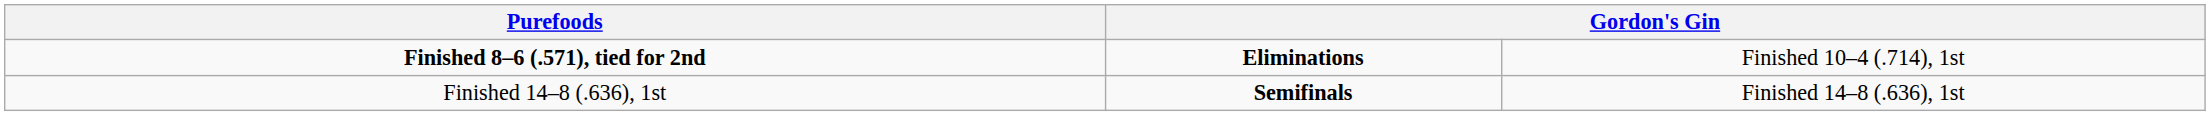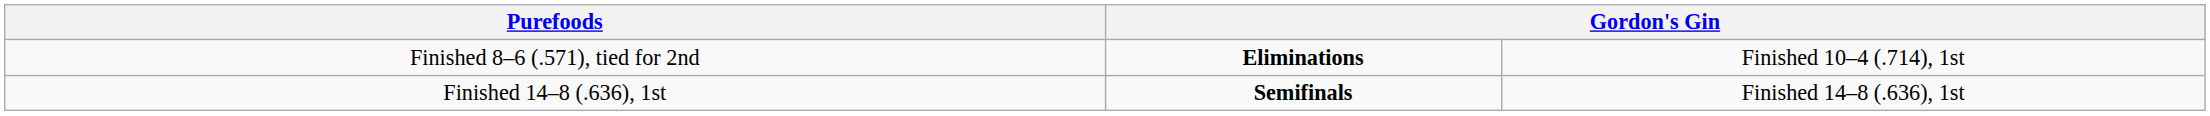(555, 57) bold -> (555, 57) normal
